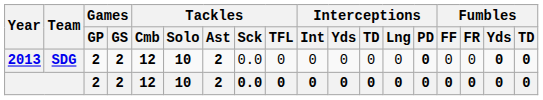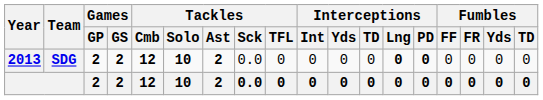(398, 61) normal -> (398, 61) bold
(499, 61) bold -> (499, 61) normal
(526, 61) bold -> (526, 61) normal
